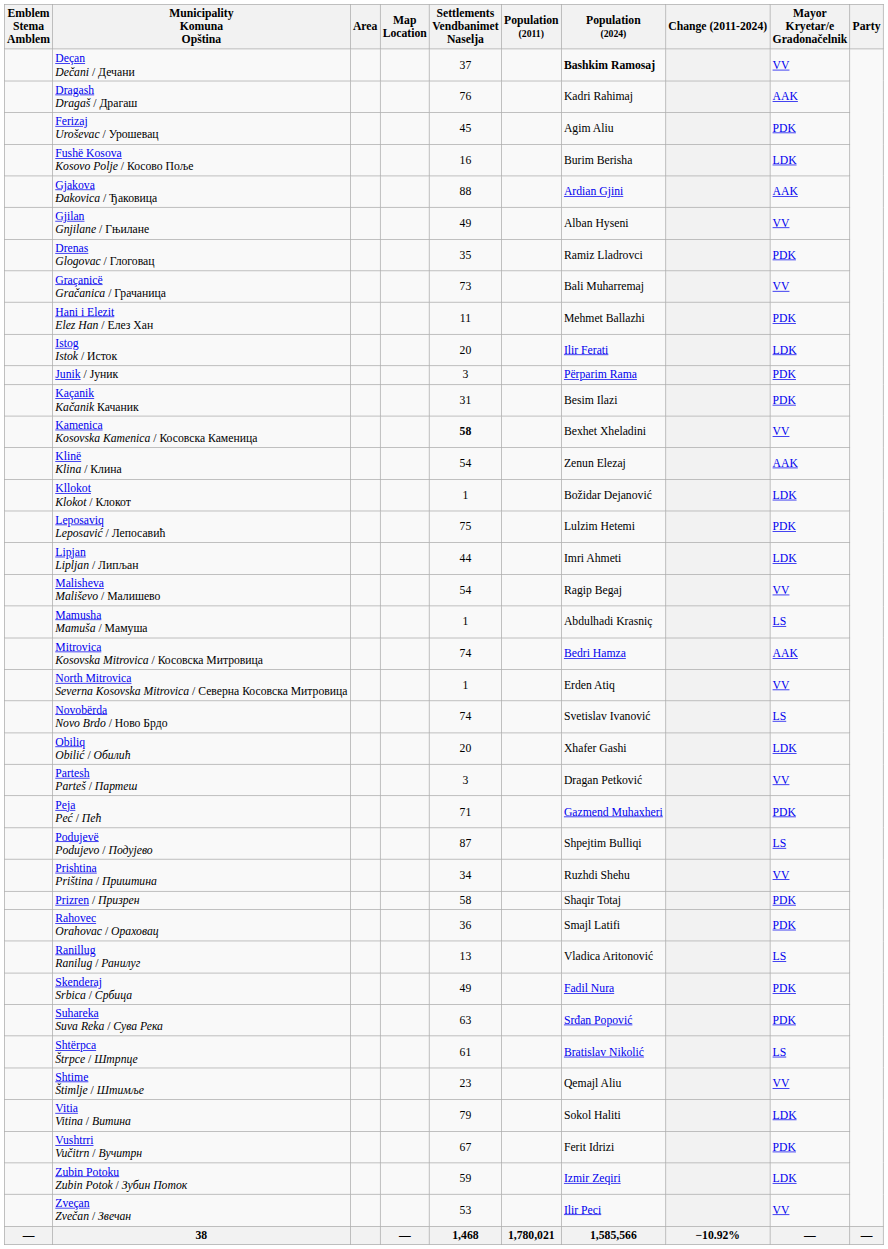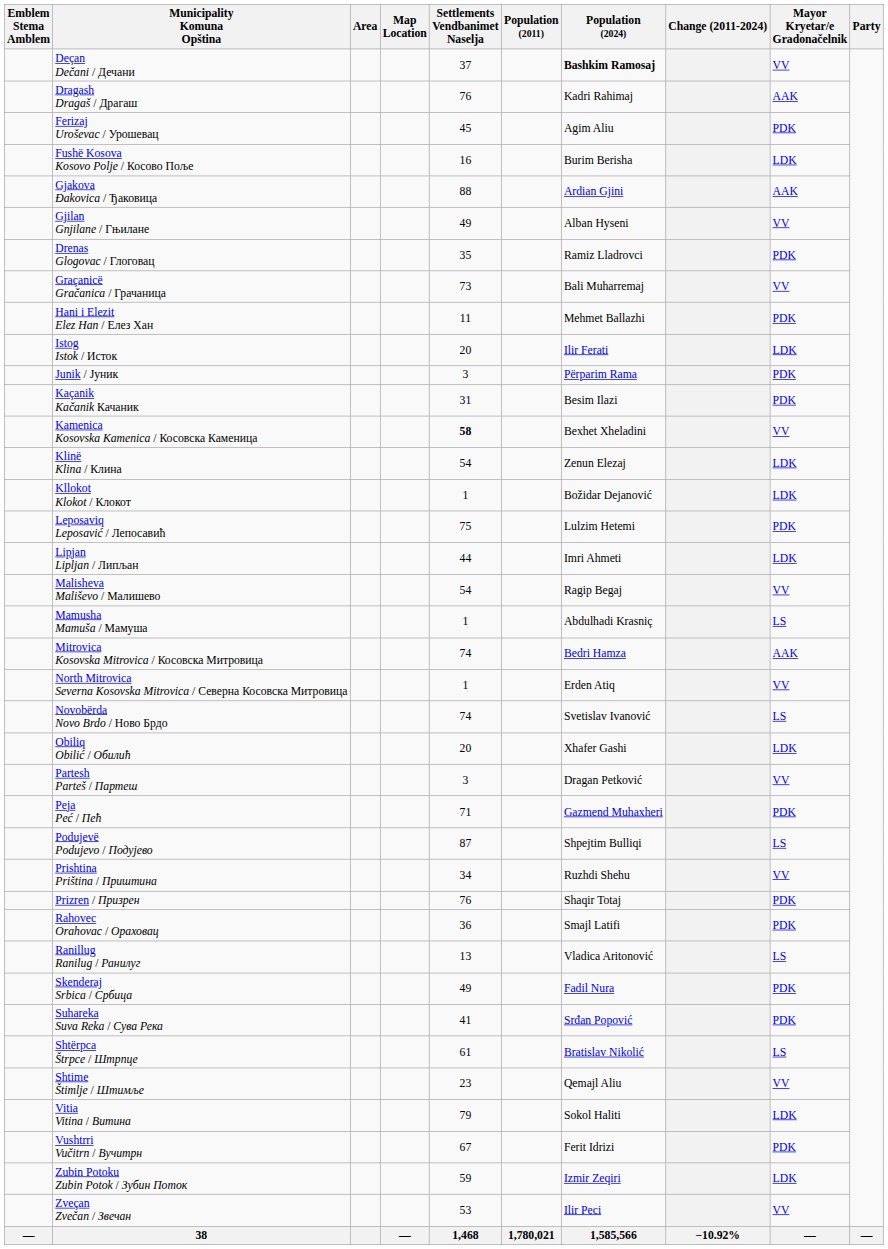(785, 463) AAK -> (785, 463) LDK
(465, 900) 58 -> (465, 900) 76
(465, 1020) 63 -> (465, 1020) 41
